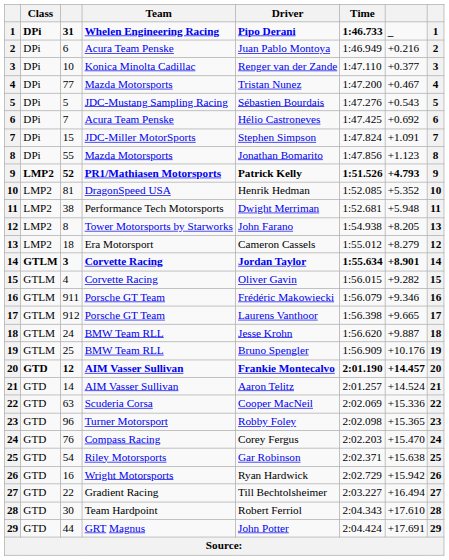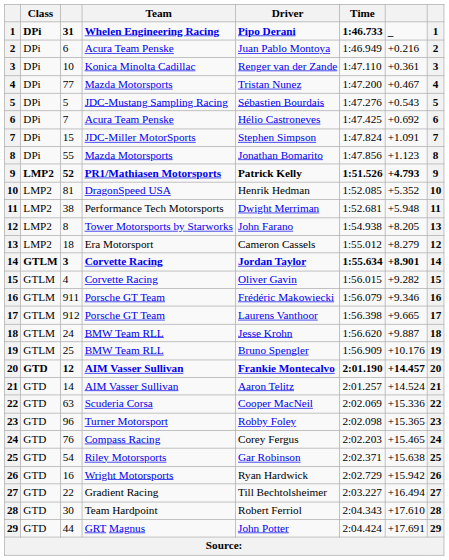(403, 66) +0.377 -> (403, 66) +0.361
(406, 439) +15.470 -> (406, 439) +15.465
